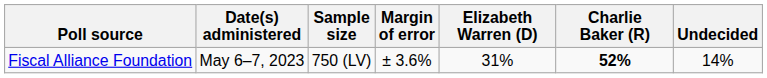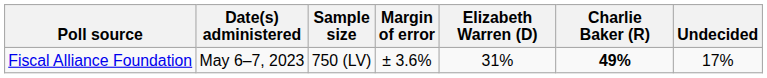(615, 60) 52% -> (615, 60) 49%
(718, 60) 14% -> (718, 60) 17%
